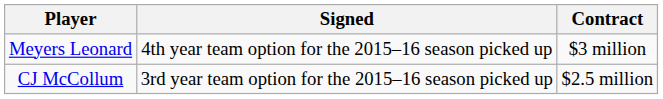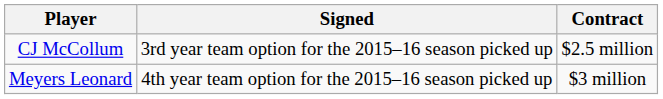rows swapped: (70, 78) <-> (70, 49)
